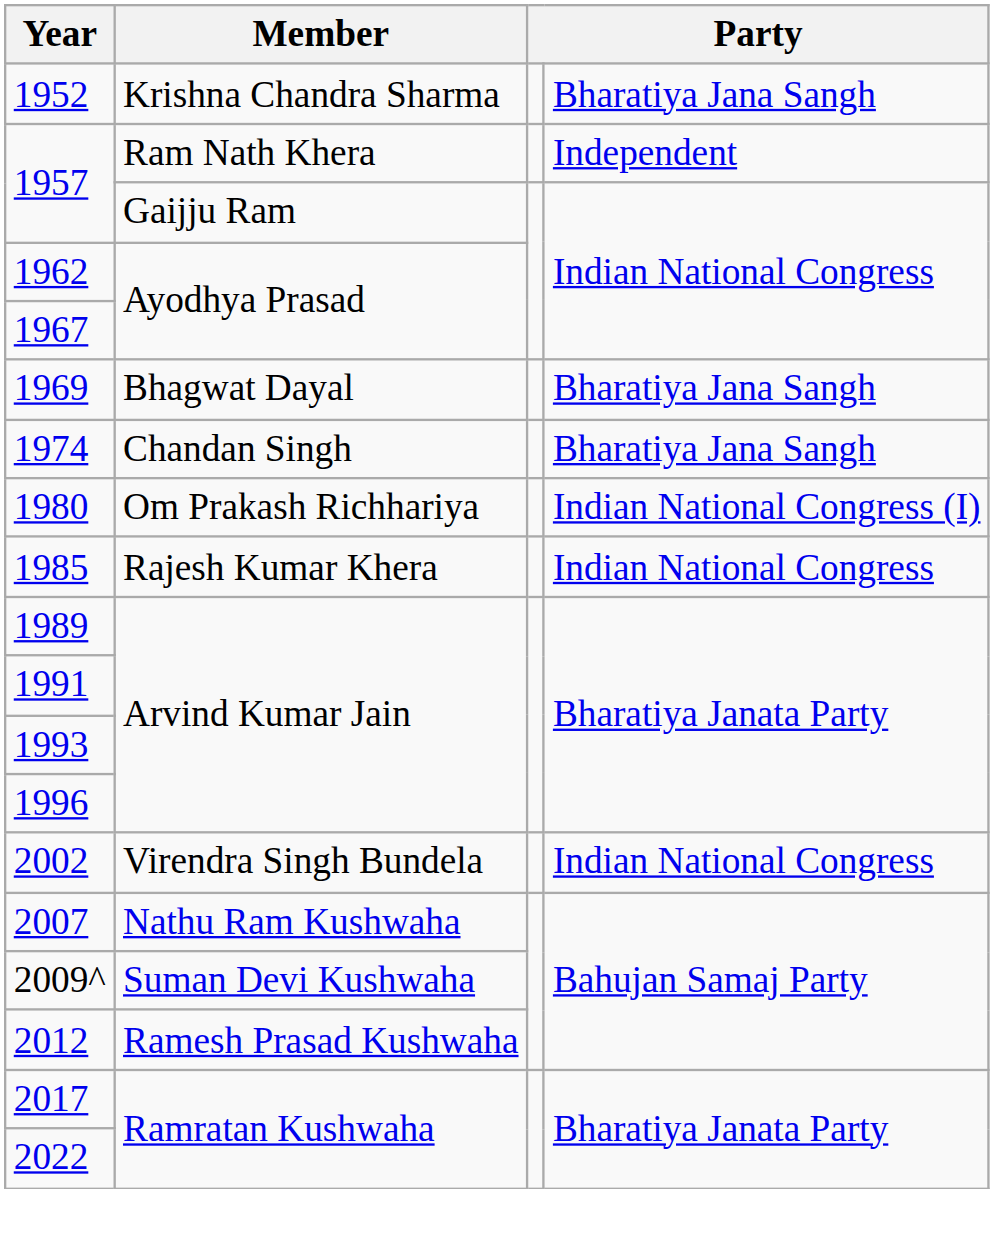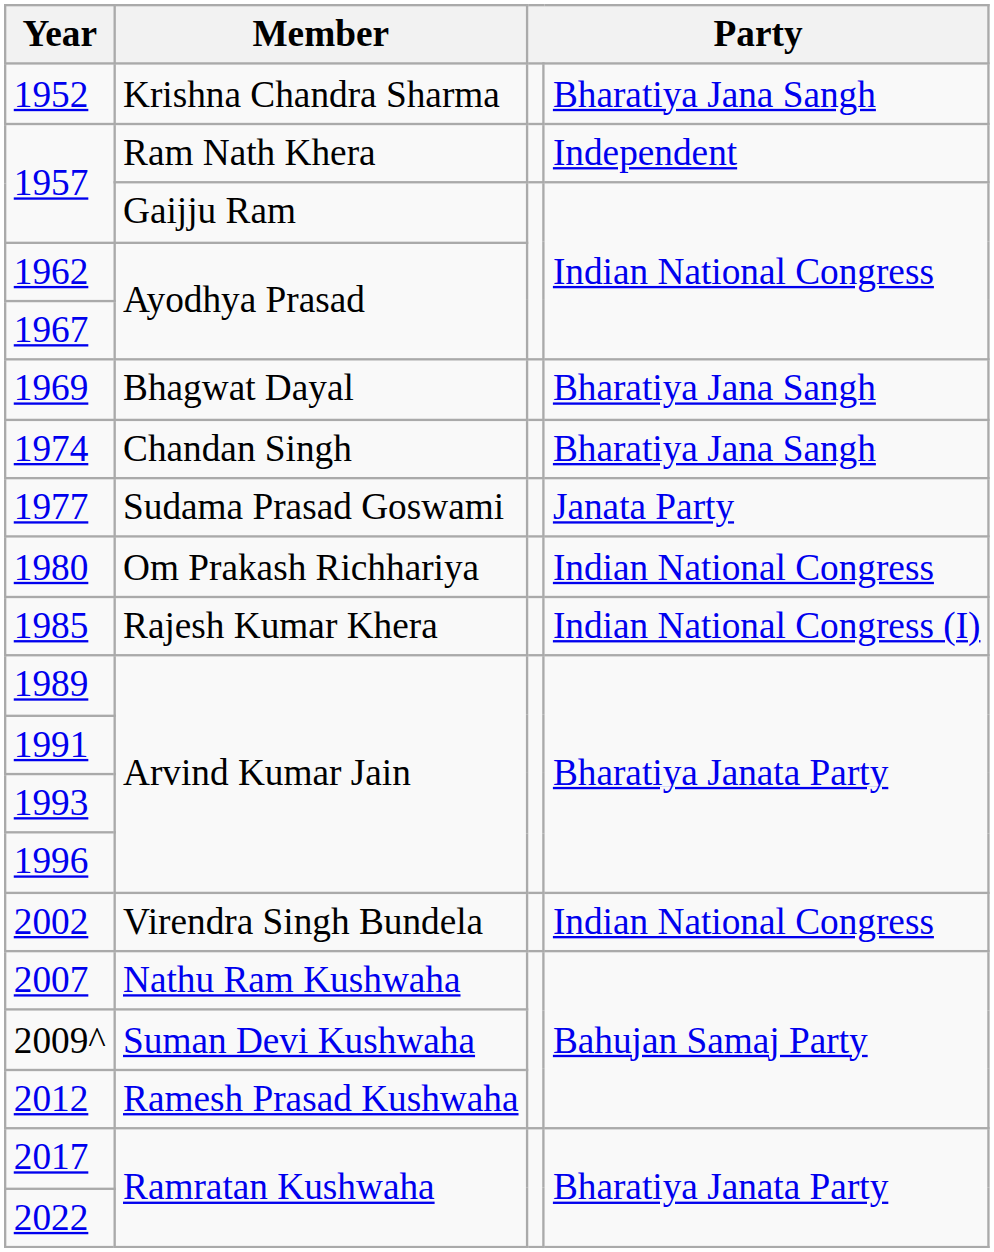+ row: (51, 507)
(767, 507) Indian National Congress (I) -> (743, 566) Indian National Congress
(743, 566) Indian National Congress -> (767, 625) Indian National Congress (I)
